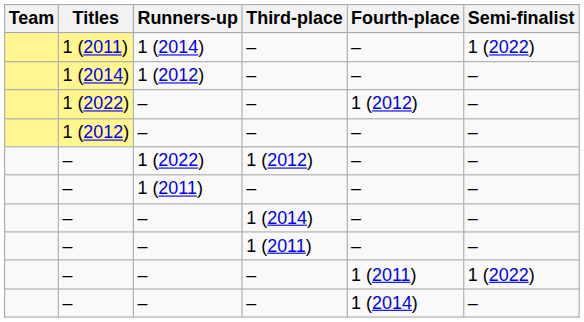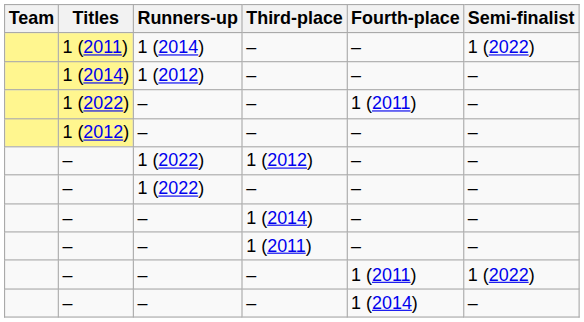(384, 103) 1 (2012) -> (384, 103) 1 (2011)
(170, 189) 1 (2011) -> (171, 189) 1 (2022)
